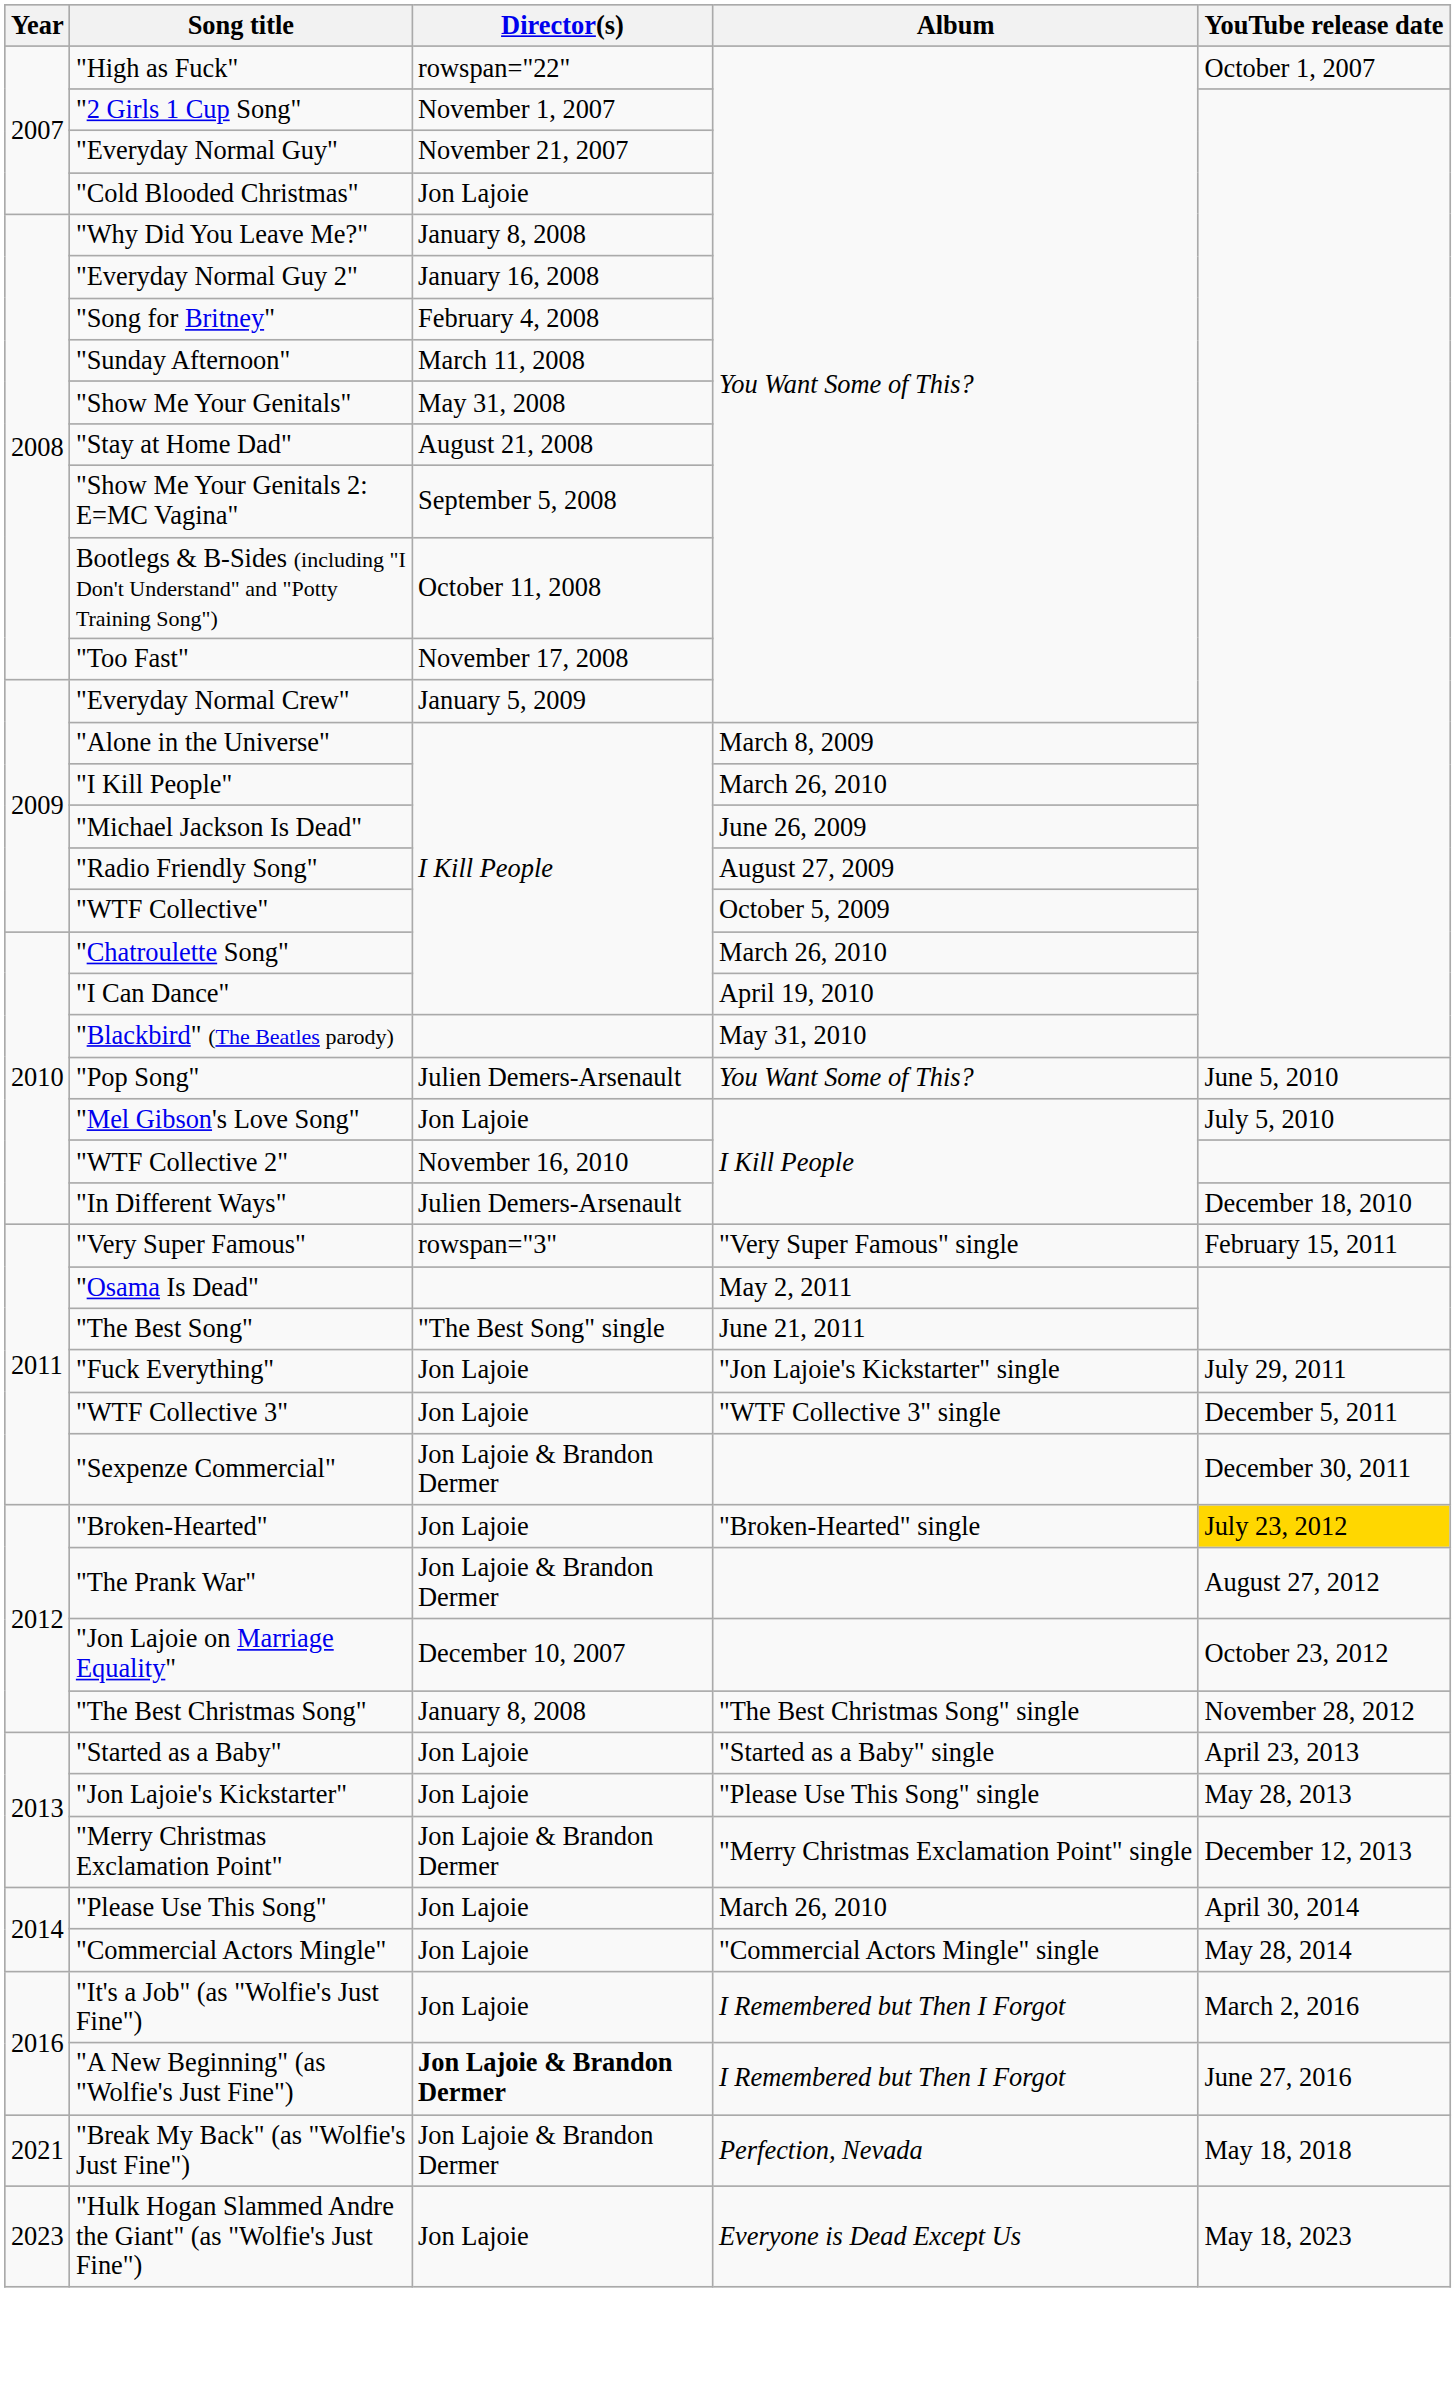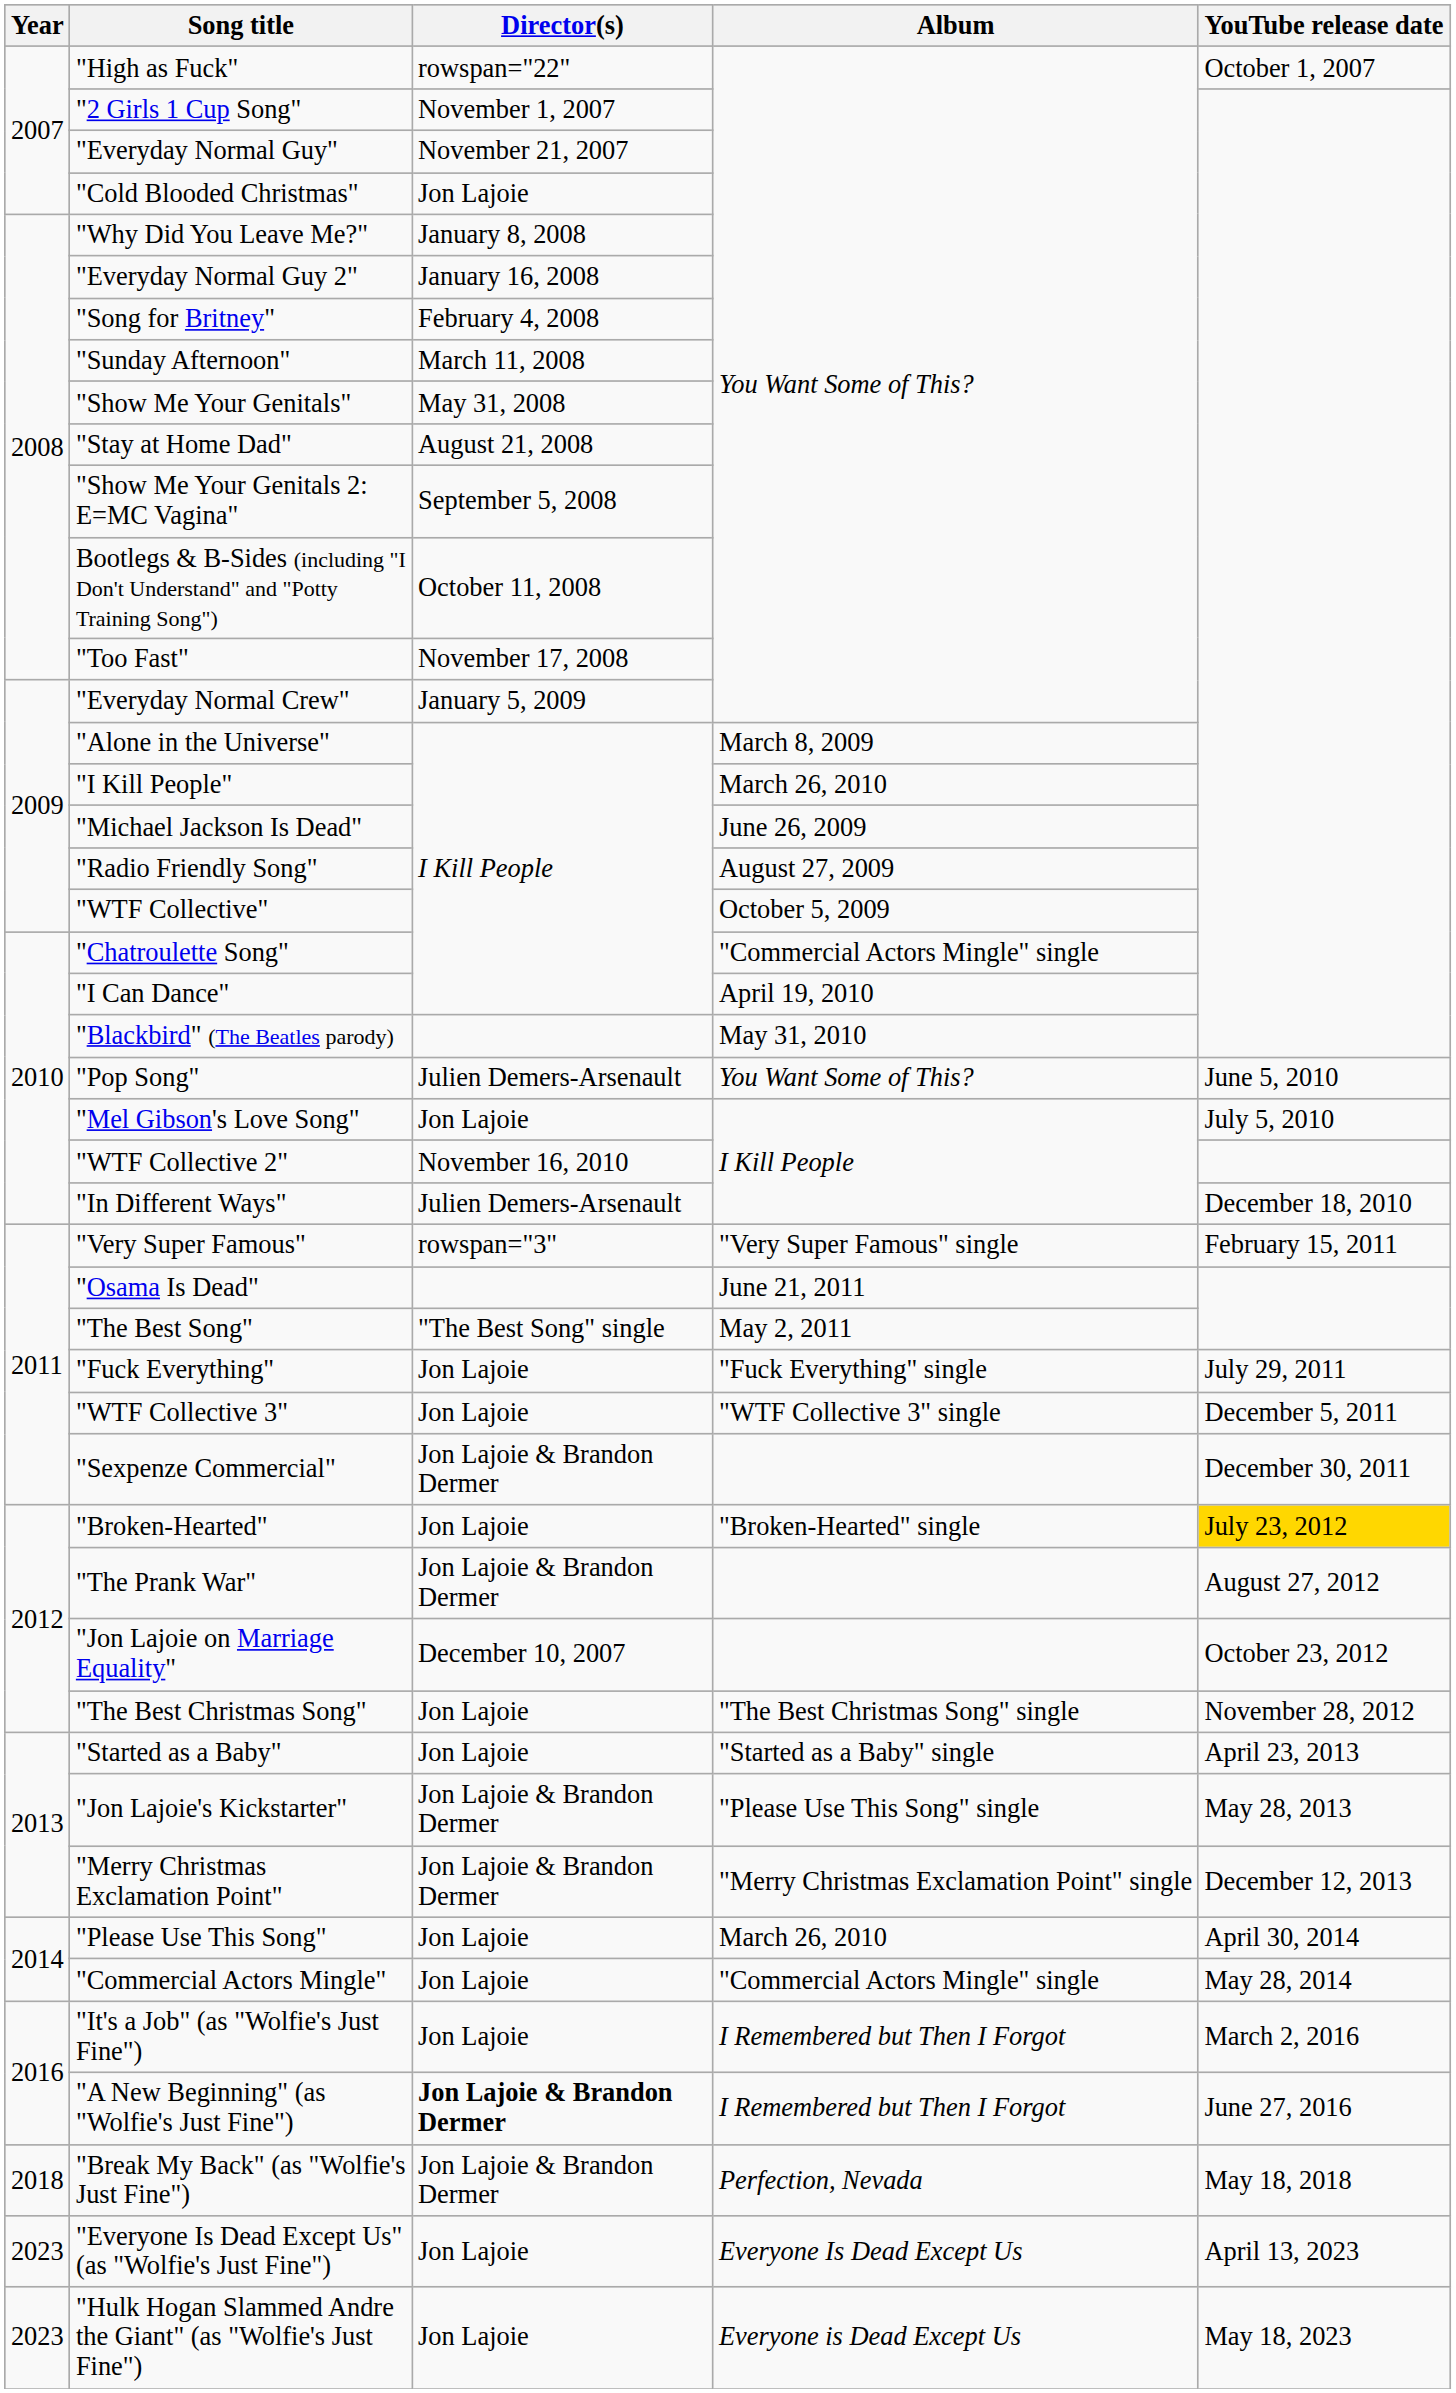(803, 951) March 26, 2010 -> (909, 951) "Commercial Actors Mingle" single
(786, 1286) May 2, 2011 -> (792, 1286) June 21, 2011
(792, 1328) June 21, 2011 -> (786, 1328) May 2, 2011
(889, 1370) "Jon Lajoie's Kickstarter" single -> (853, 1370) "Fuck Everything" single
(502, 1710) January 8, 2008 -> (473, 1710) Jon Lajoie
(473, 1794) Jon Lajoie -> (536, 1809) Jon Lajoie & Brandon Dermer
(37, 2149) 2021 -> (37, 2179) 2018
+ row: (239, 2251)
